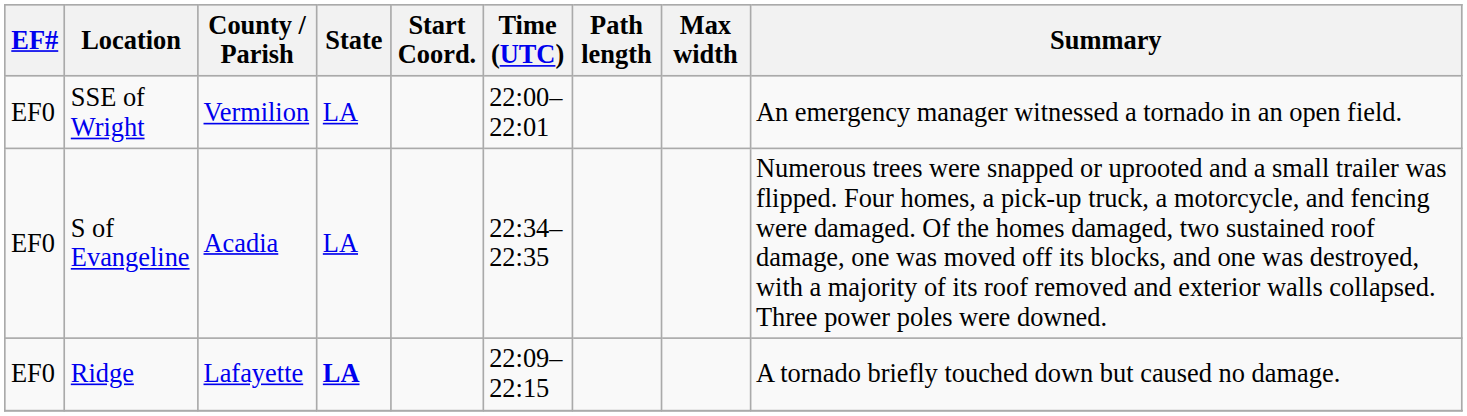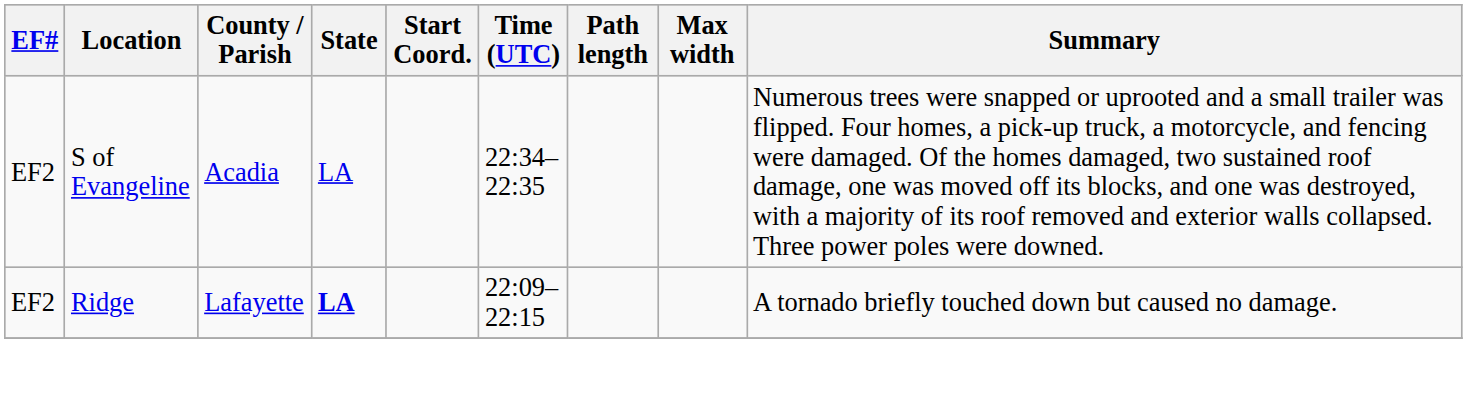- row: (108, 111)
(33, 242) EF0 -> (33, 171) EF2
(33, 373) EF0 -> (33, 302) EF2
